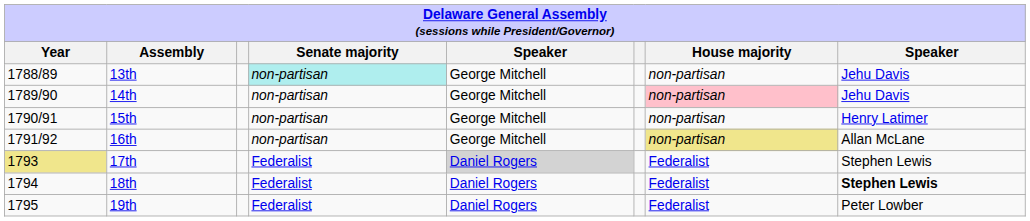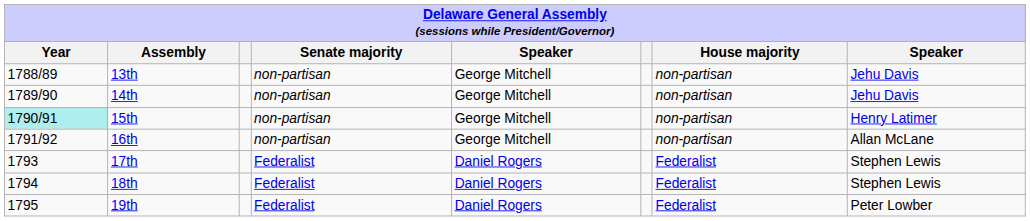(290, 74) paleturquoise background -> (292, 74) no background
(687, 96) pink background -> (694, 96) no background
(32, 118) no background -> (32, 118) paleturquoise background
(687, 140) khaki background -> (694, 140) no background
(23, 161) khaki background -> (23, 161) no background
(493, 161) lightgrey background -> (498, 161) no background
(890, 183) bold -> (896, 183) normal
